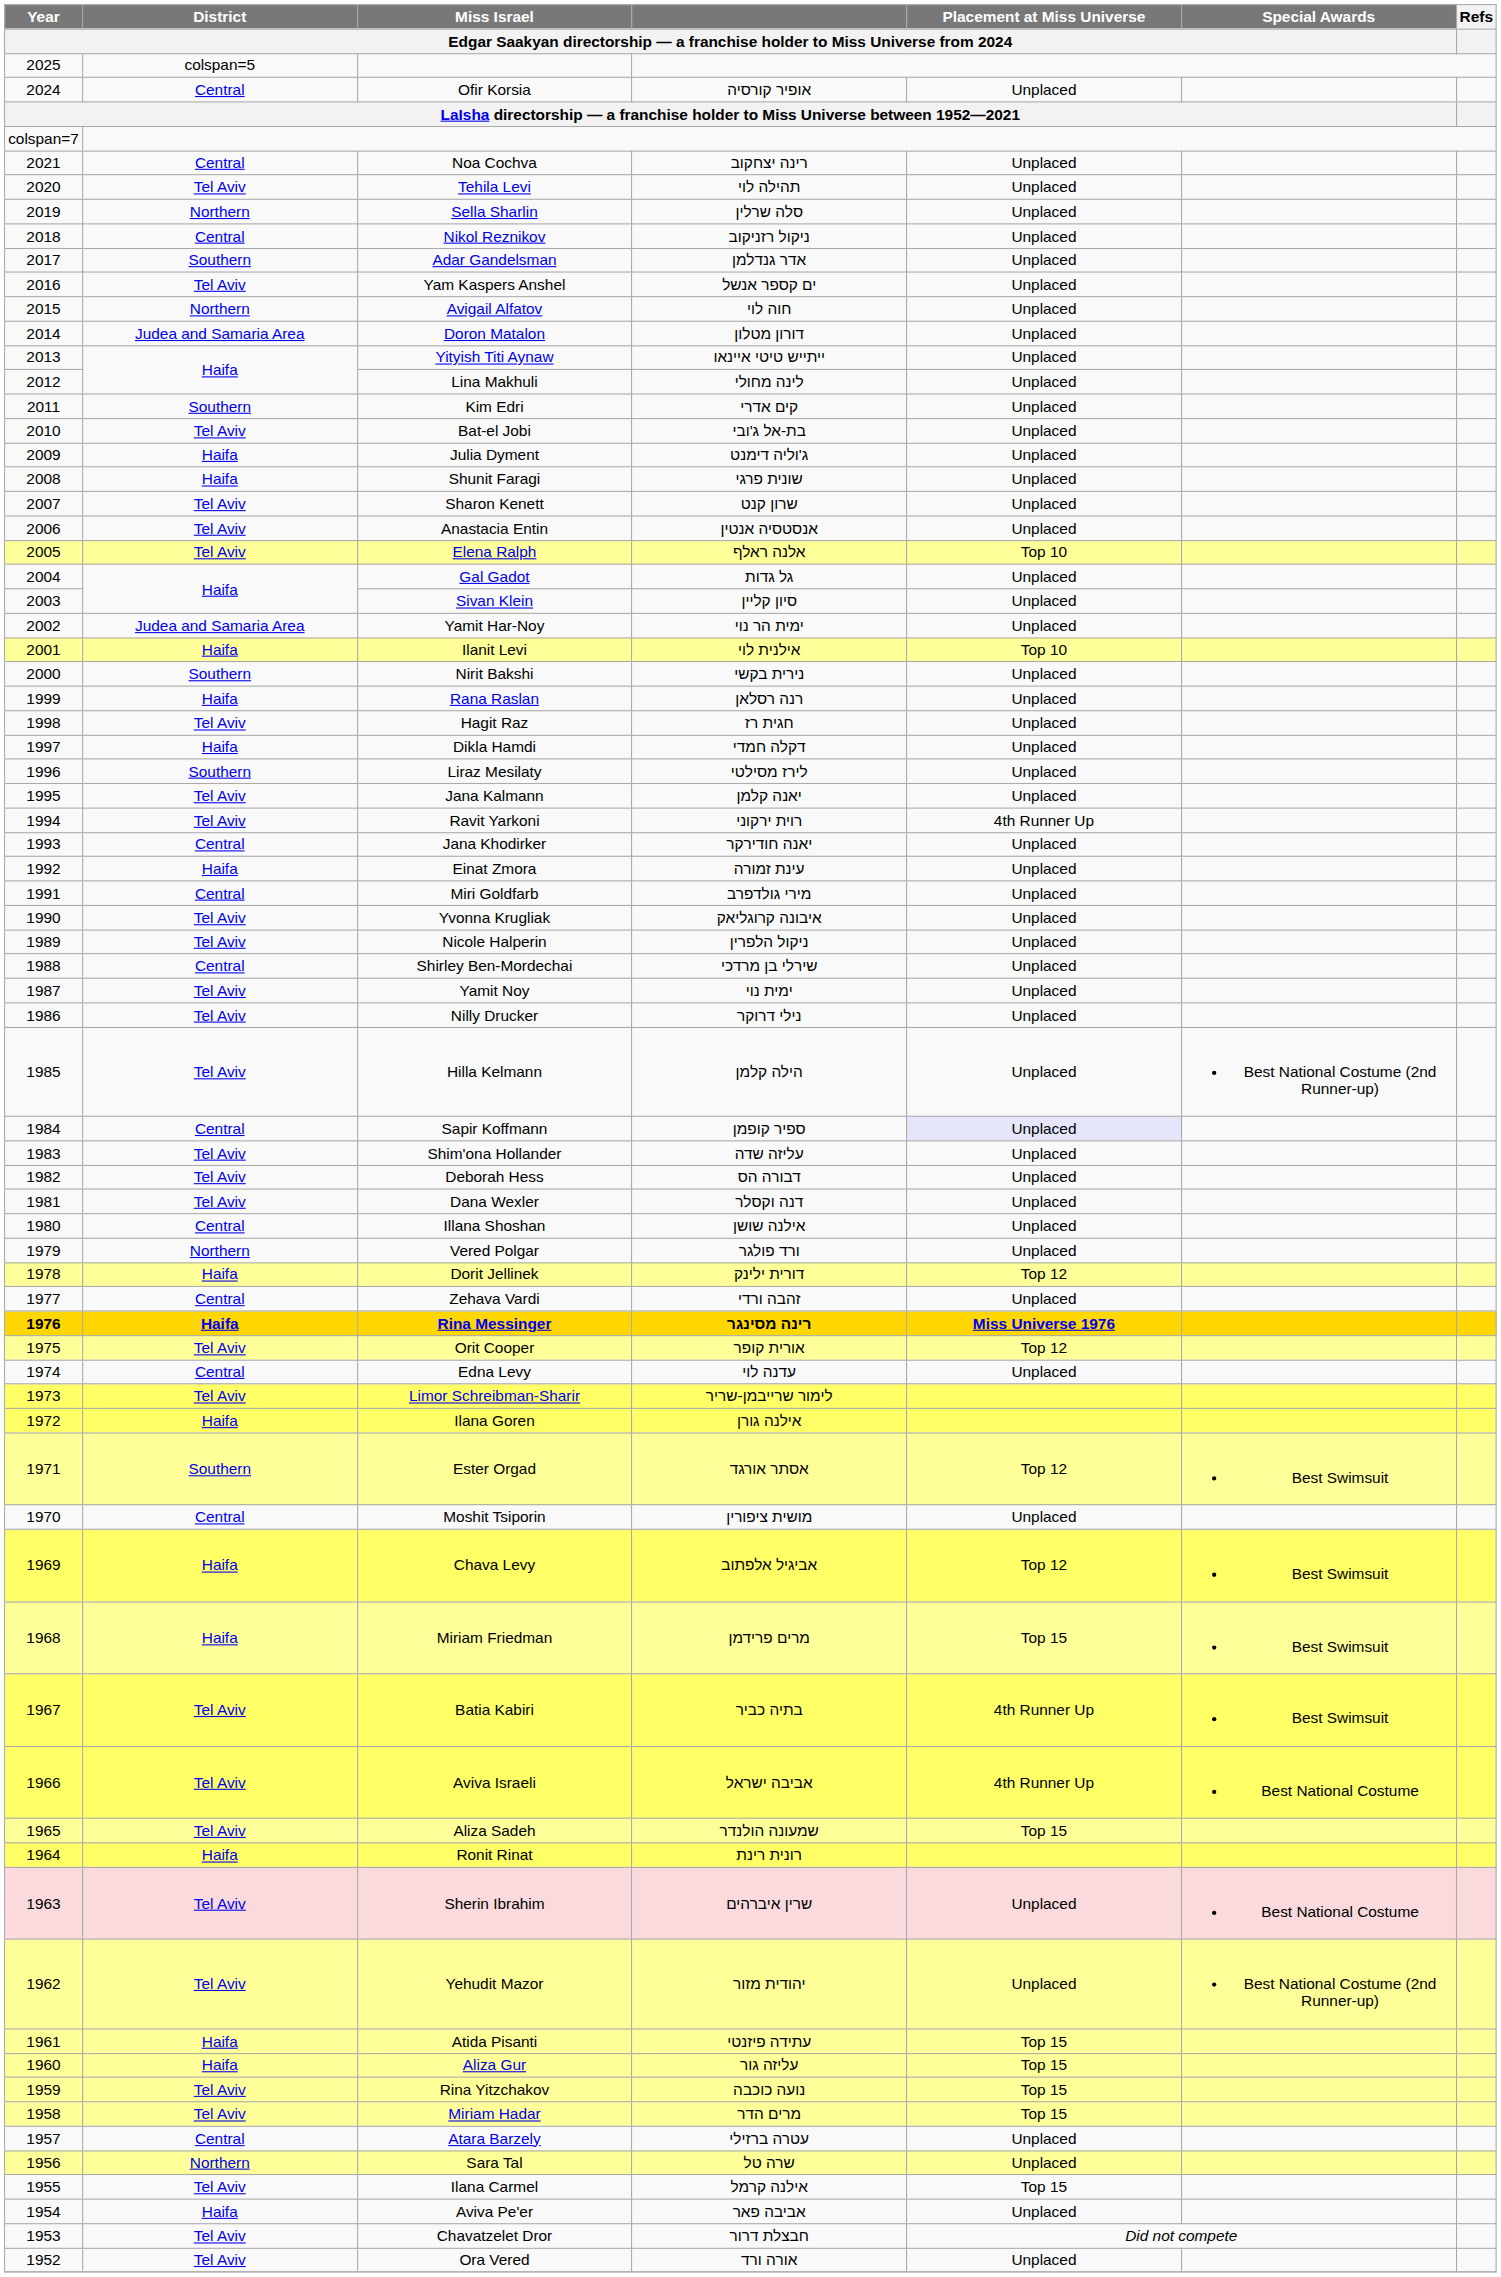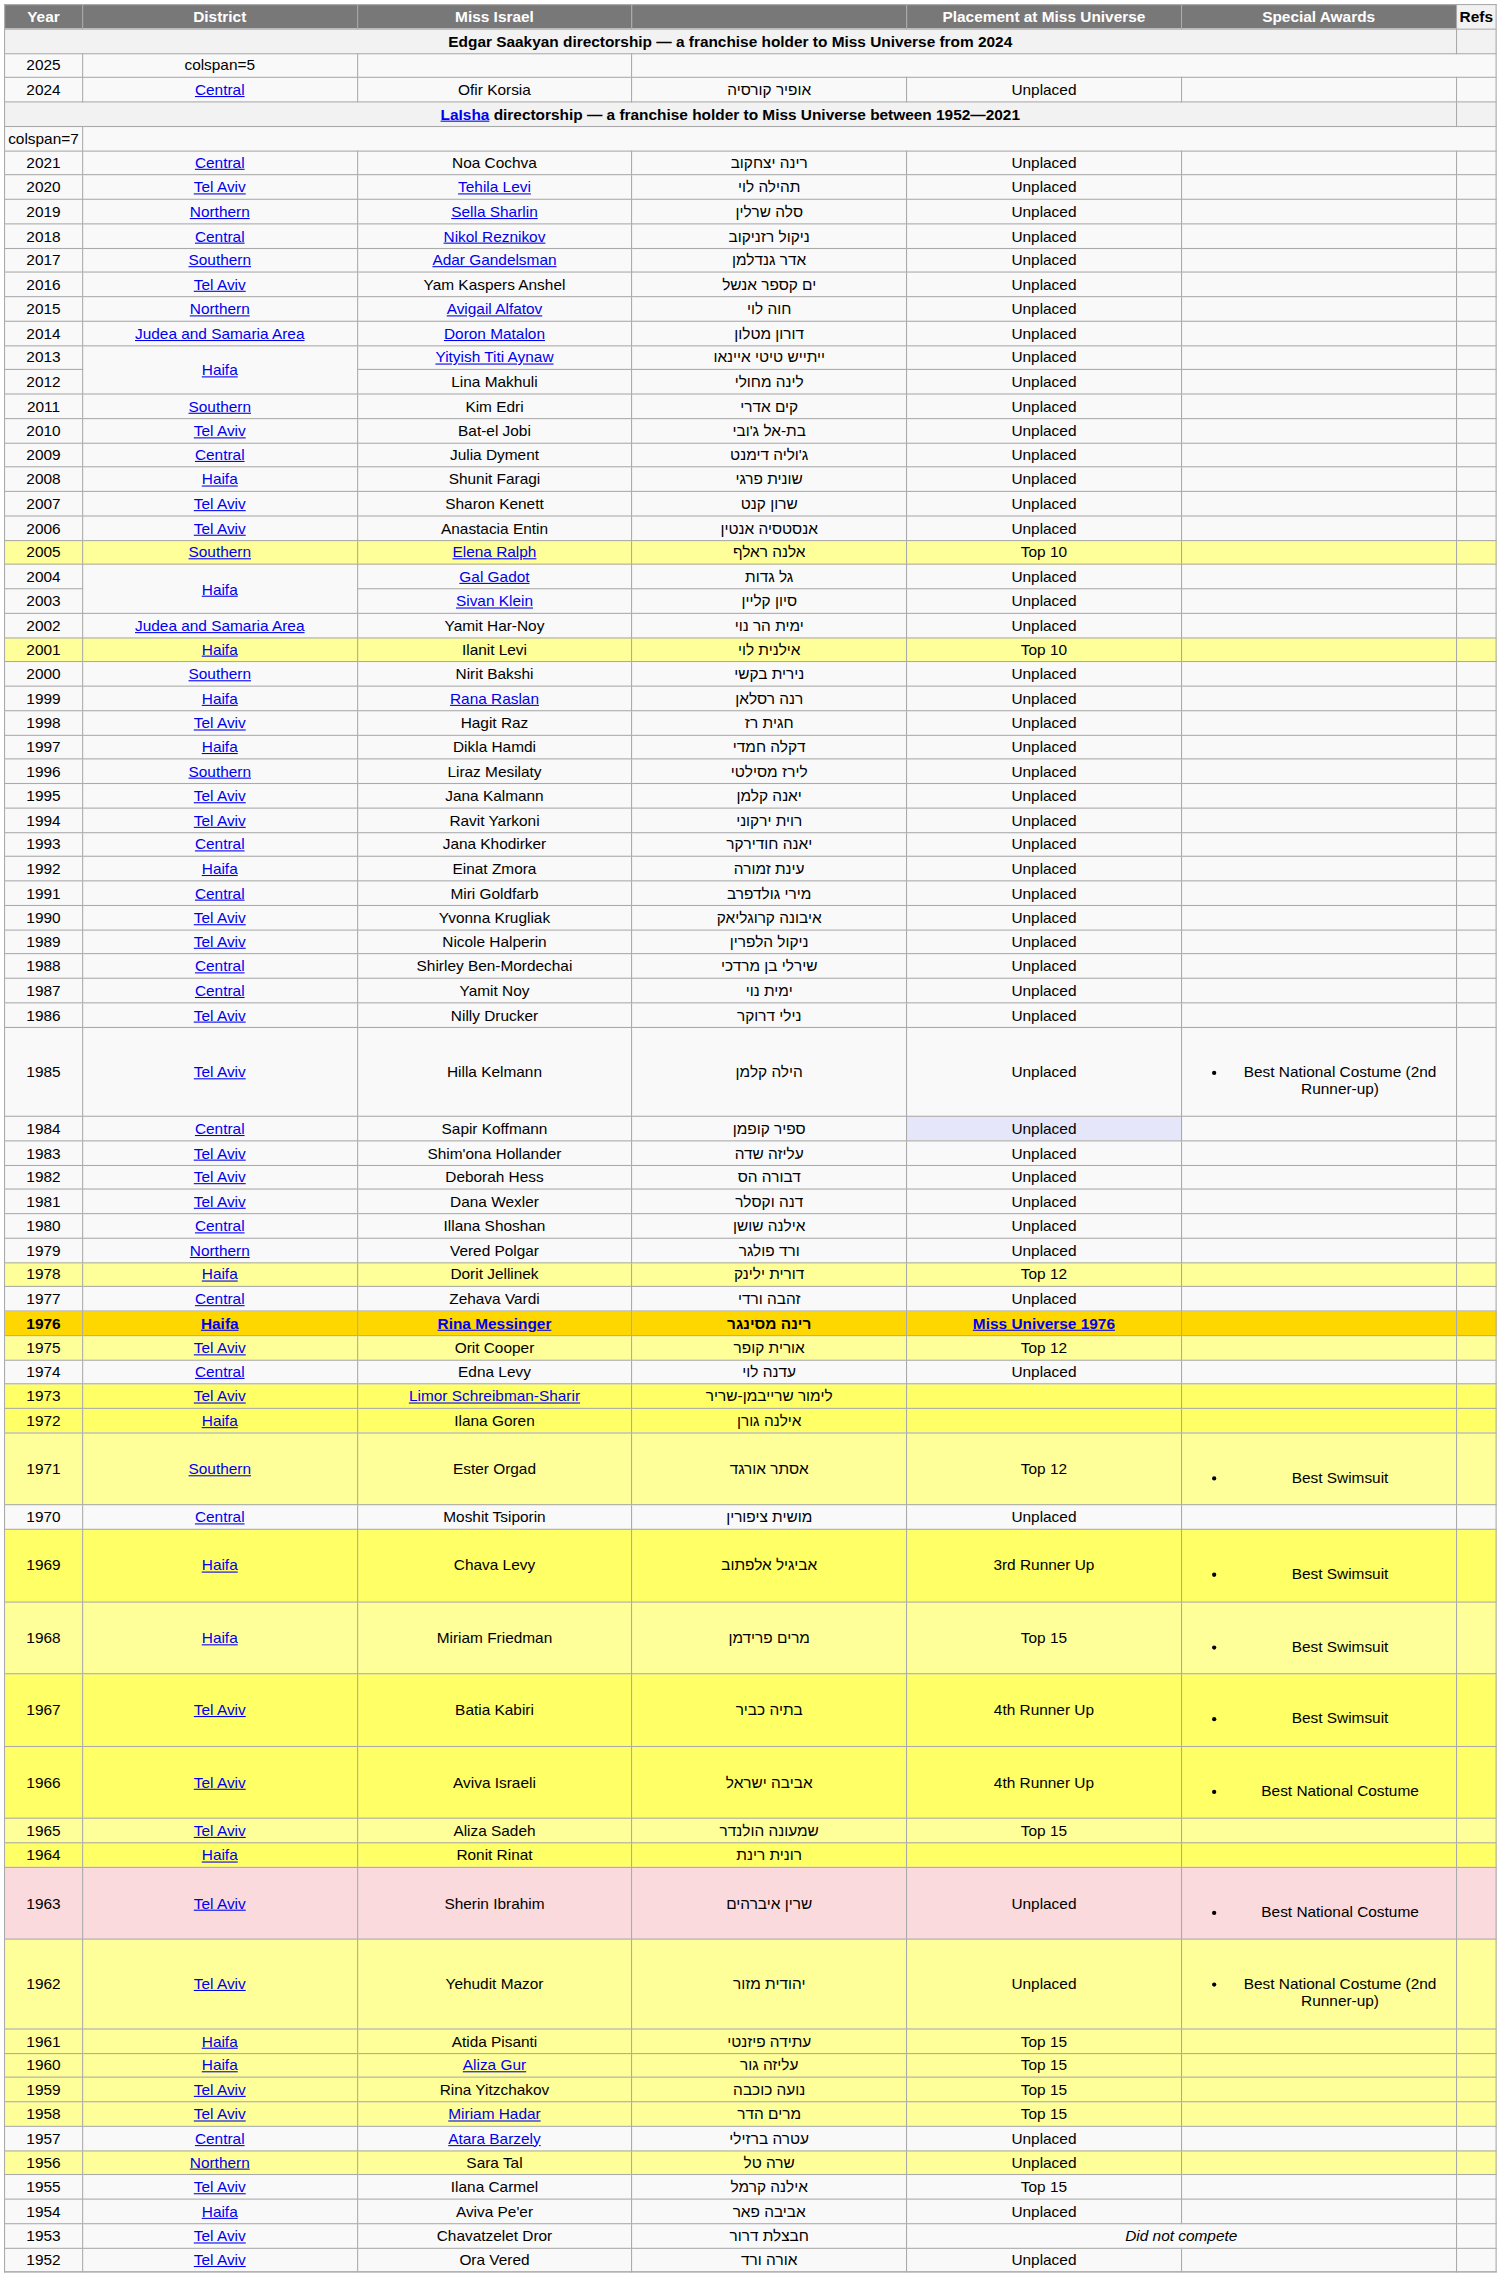(220, 455) Haifa -> (220, 455) Central
(220, 553) Tel Aviv -> (220, 553) Southern
(1044, 820) 4th Runner Up -> (1044, 820) Unplaced
(220, 991) Tel Aviv -> (220, 991) Central
(1044, 1566) Top 12 -> (1044, 1566) 3rd Runner Up
